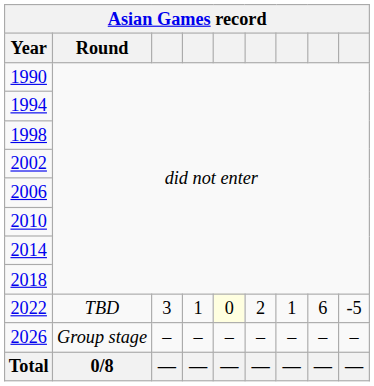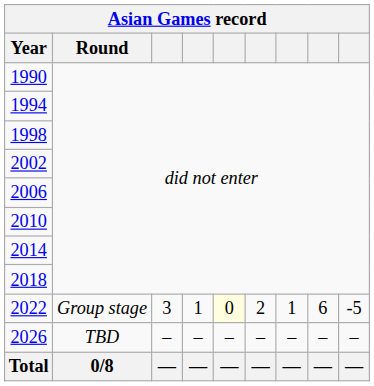(102, 308) TBD -> (102, 308) Group stage
(102, 337) Group stage -> (102, 337) TBD
